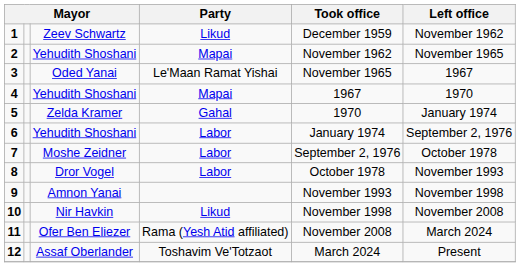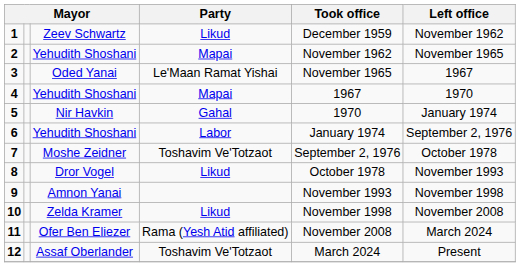(84, 113) Zelda Kramer -> (84, 113) Nir Havkin
(215, 152) Labor -> (215, 152) Toshavim Ve'Totzaot
(215, 172) Labor -> (215, 172) Likud
(84, 212) Nir Havkin -> (84, 212) Zelda Kramer
